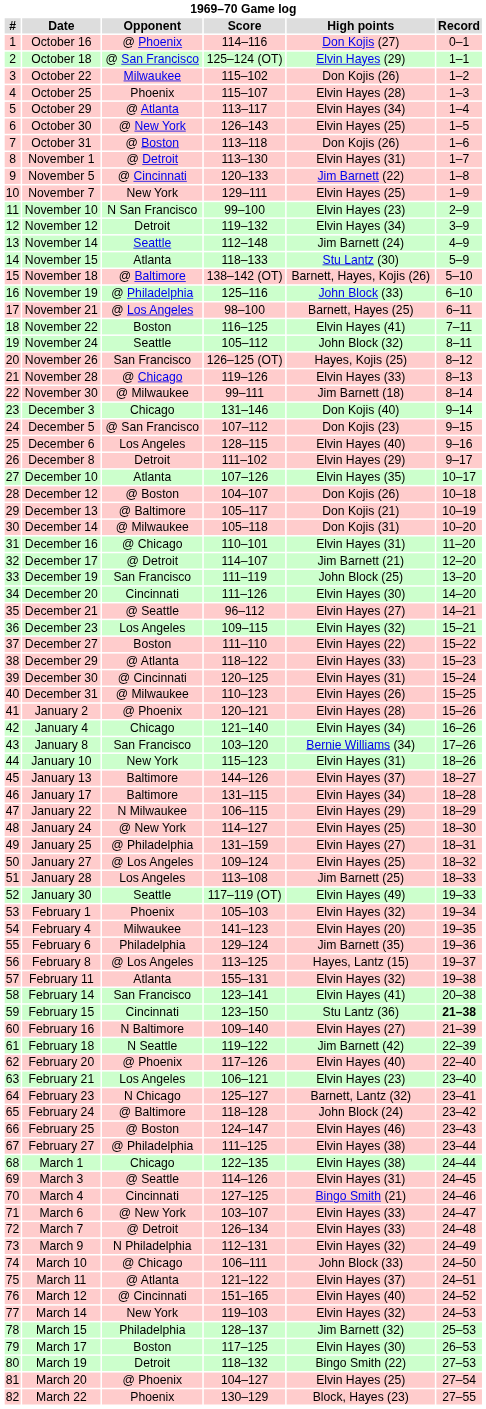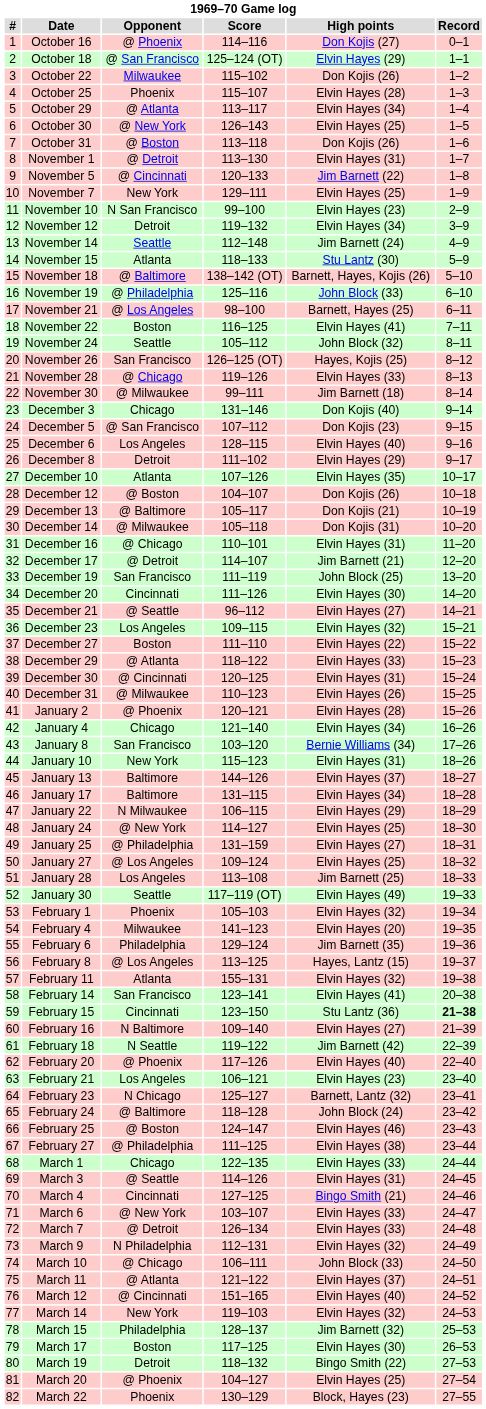(361, 1162) Elvin Hayes (38) -> (361, 1162) Elvin Hayes (33)
